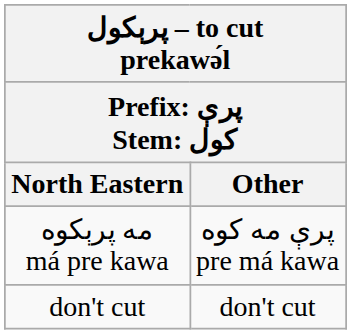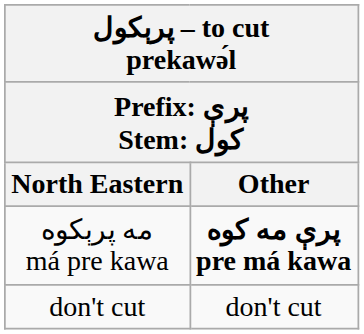(268, 245) normal -> (274, 245) bold
